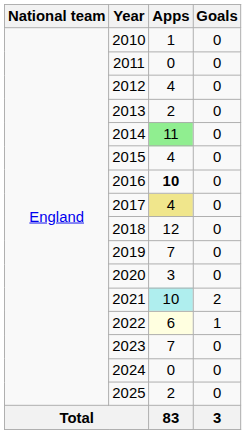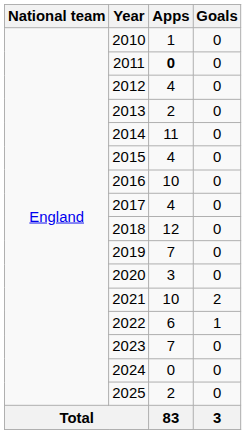(171, 63) normal -> (171, 63) bold
(171, 134) lightgreen background -> (171, 134) no background
(171, 181) bold -> (171, 181) normal
(171, 205) khaki background -> (171, 205) no background
(171, 299) paleturquoise background -> (171, 299) no background
(171, 323) lightyellow background -> (171, 323) no background
